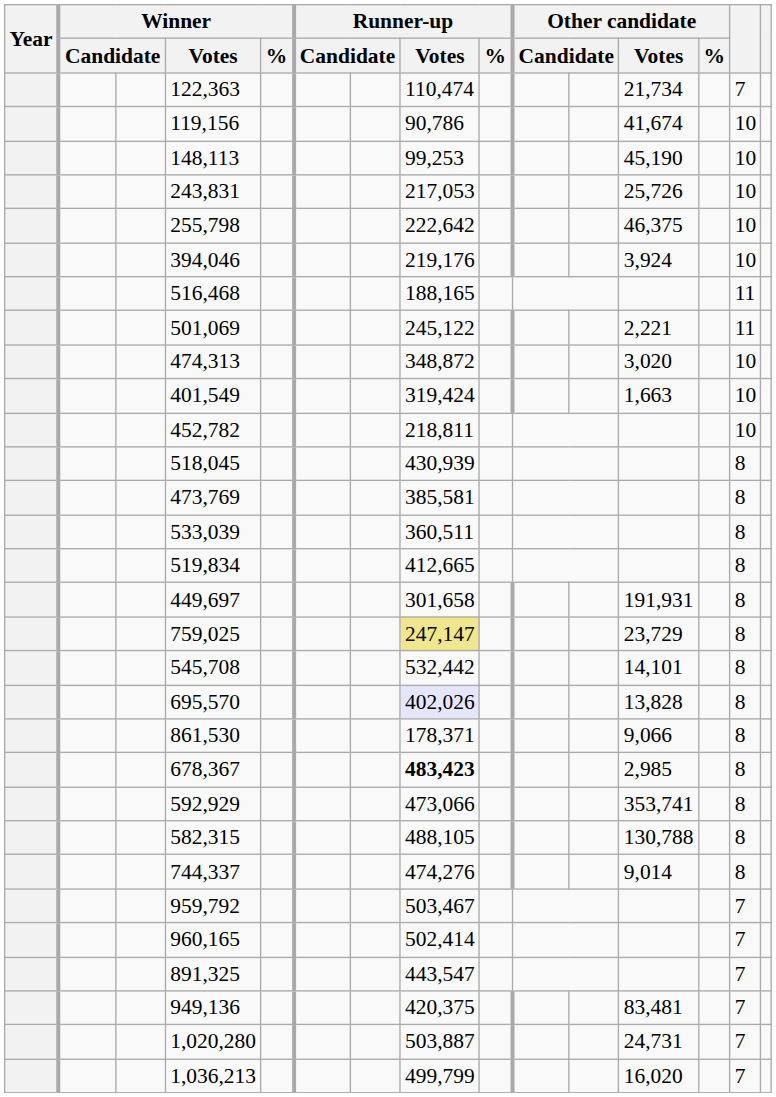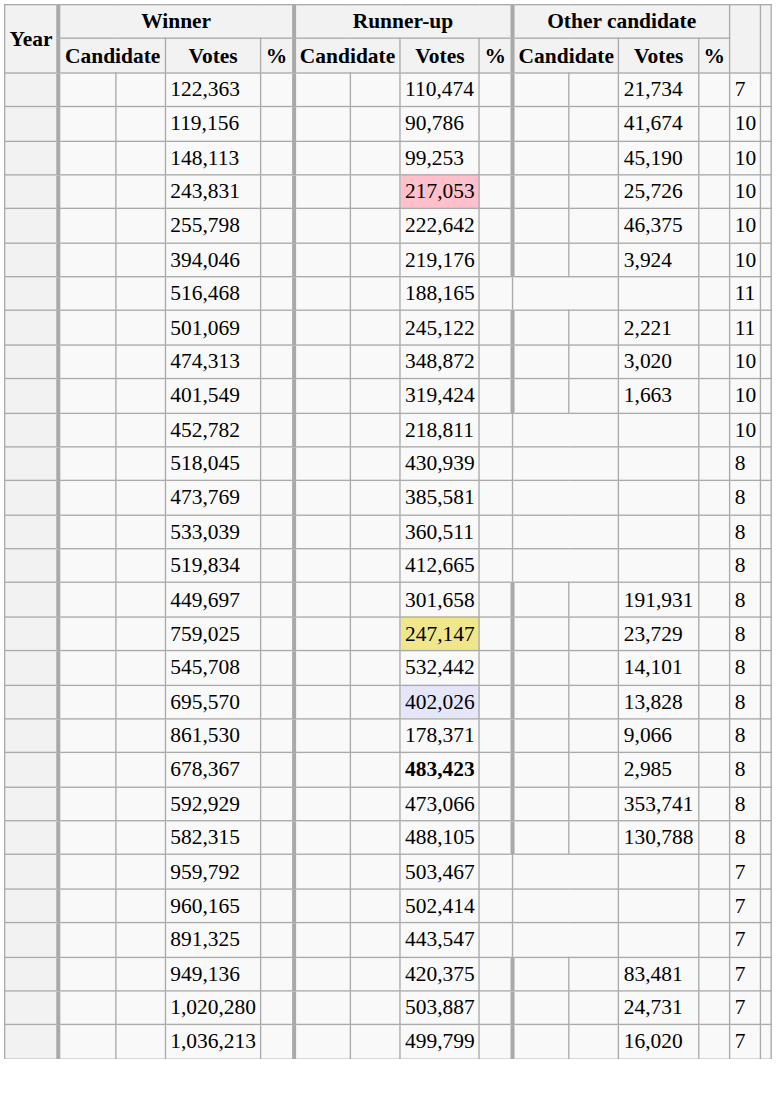(440, 191) no background -> (440, 191) pink background
- row: (205, 871)
